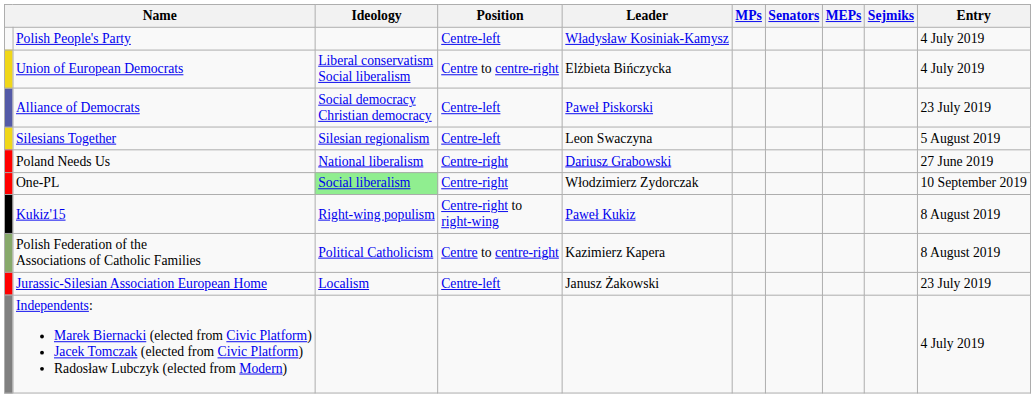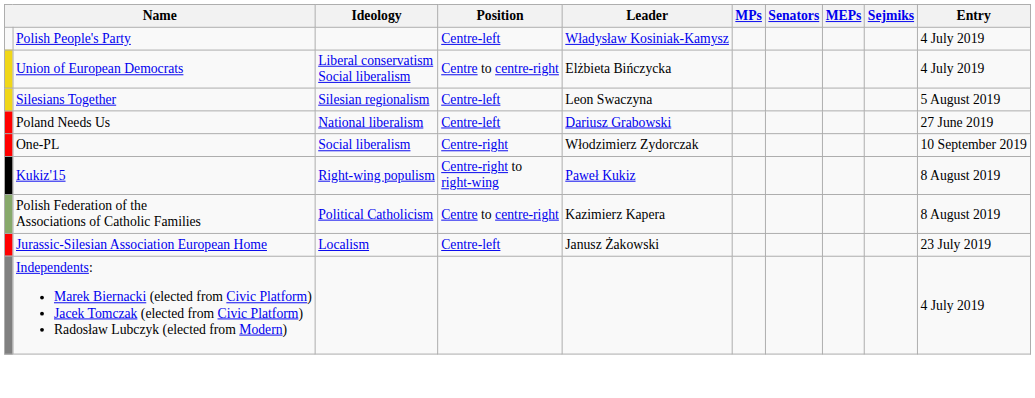- row: (78, 108)
(475, 161) Centre-right -> (471, 122) Centre-left
(364, 183) lightgreen background -> (364, 145) no background
